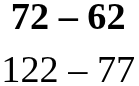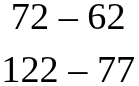(68, 16) bold -> (68, 16) normal
